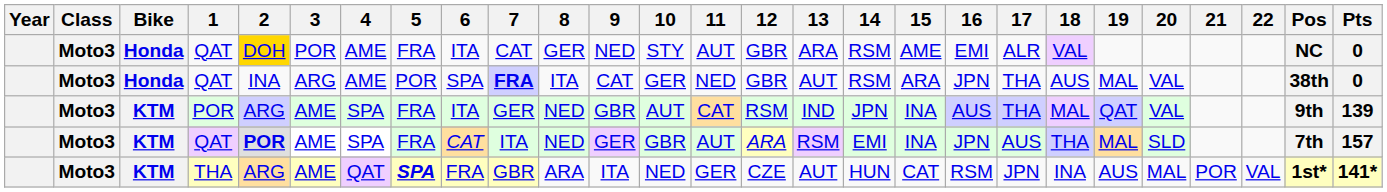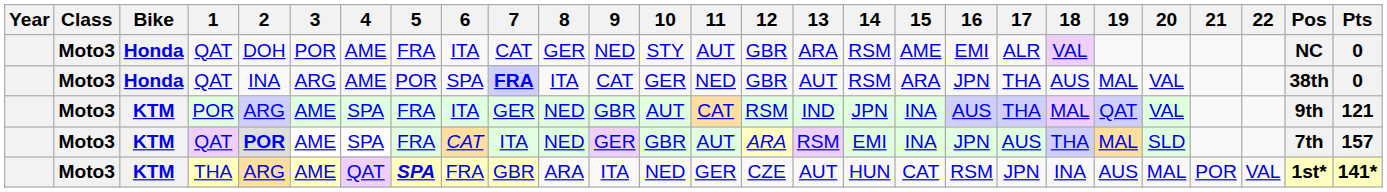(264, 50) gold background -> (264, 50) no background
(1357, 111) 139 -> (1357, 111) 121
